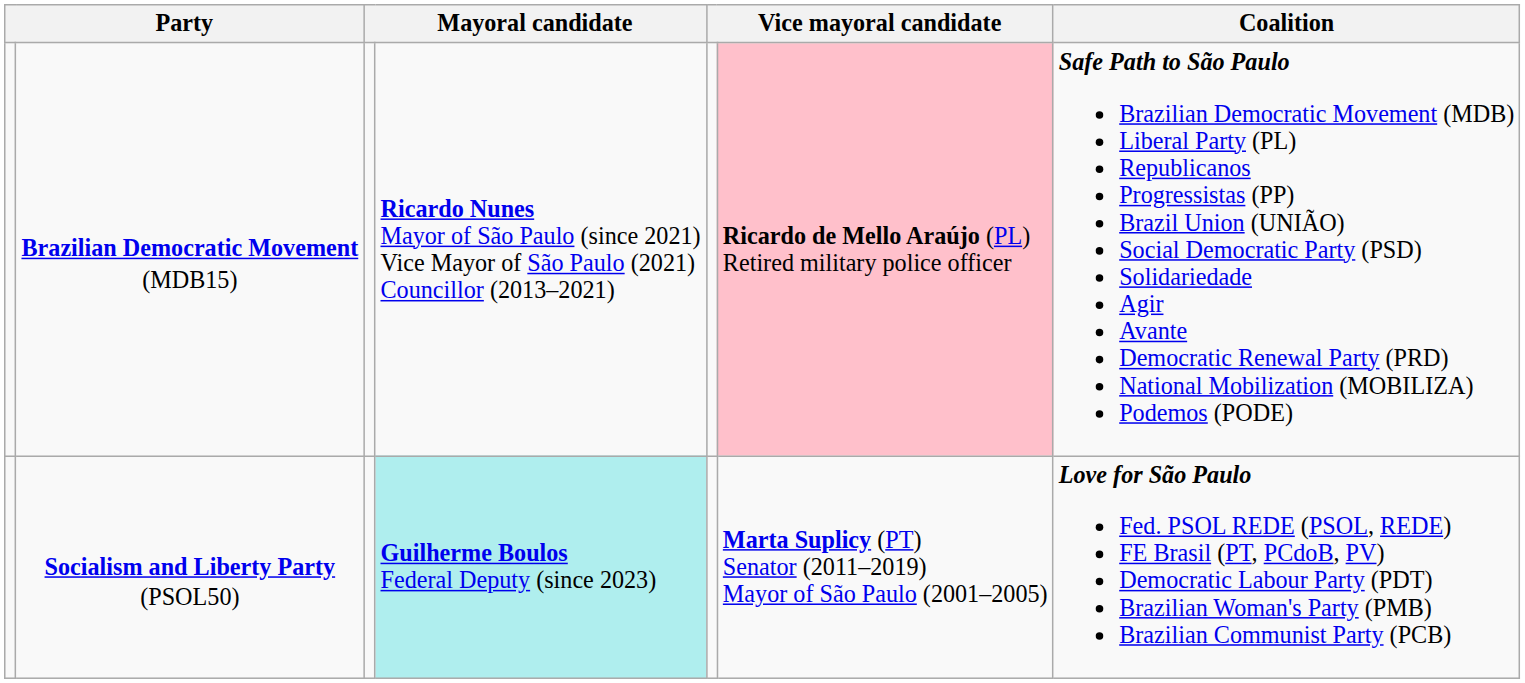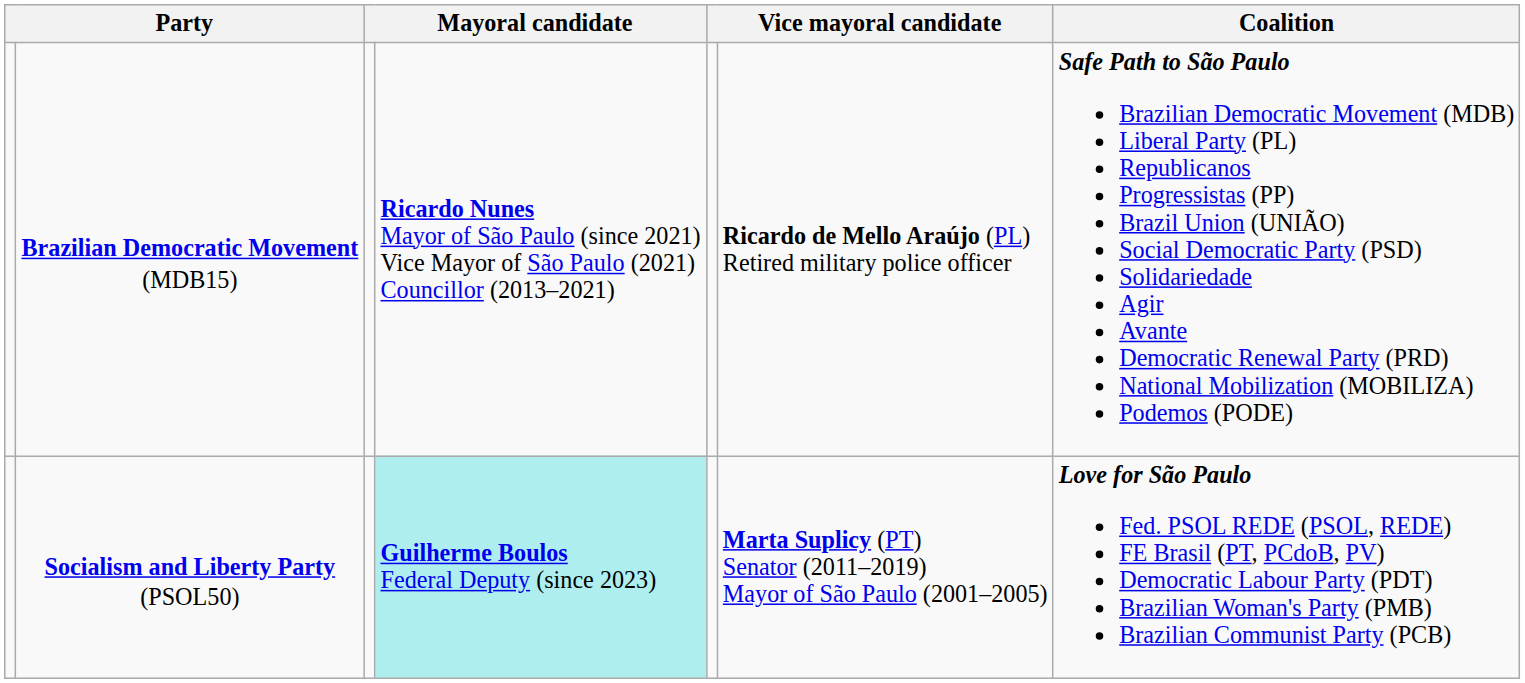(877, 249) pink background -> (877, 249) no background
